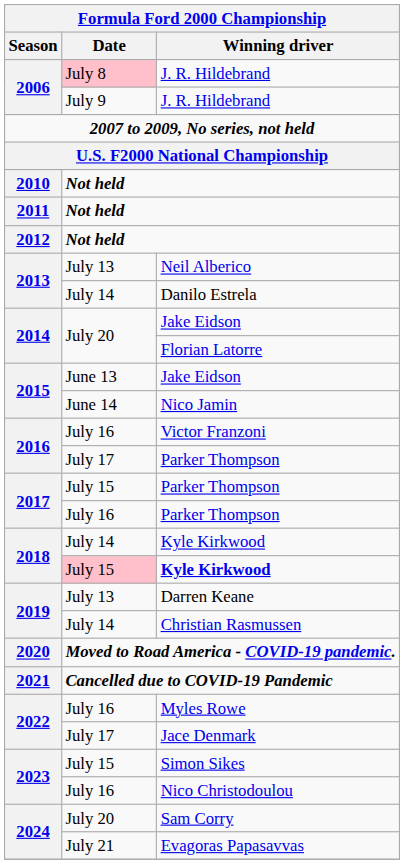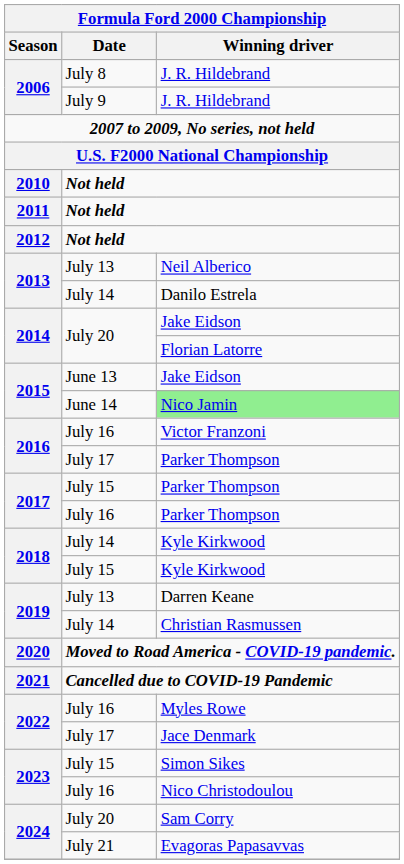(86, 73) pink background -> (86, 73) no background
(199, 404) no background -> (199, 404) lightgreen background
(90, 569) pink background -> (90, 569) no background
(216, 569) bold -> (213, 569) normal
